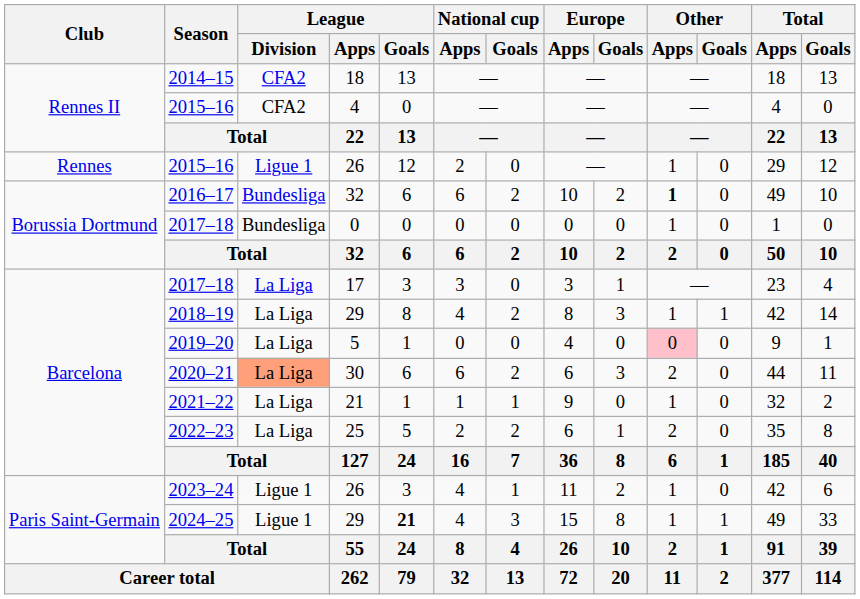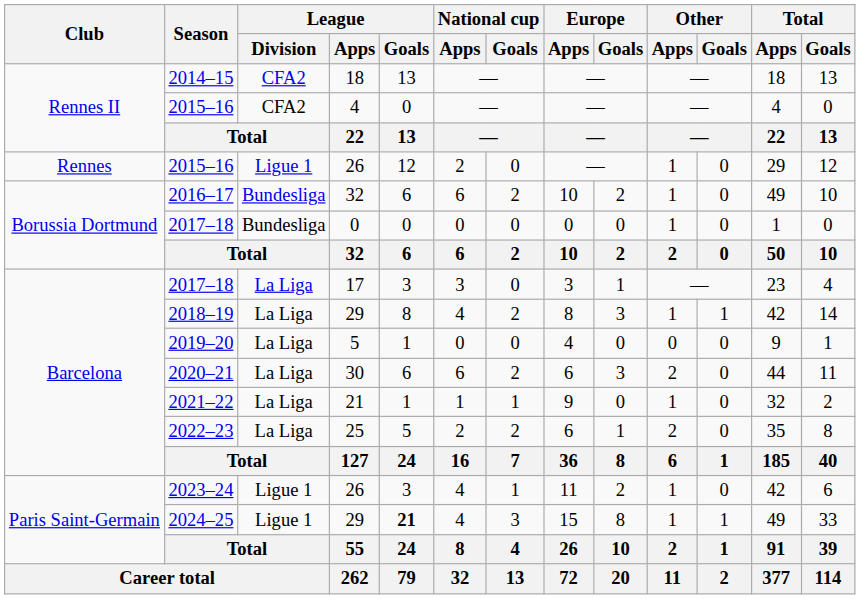(672, 195) bold -> (672, 195) normal
(672, 343) pink background -> (672, 343) no background
(284, 372) lightsalmon background -> (284, 372) no background
